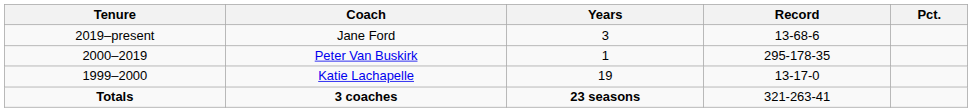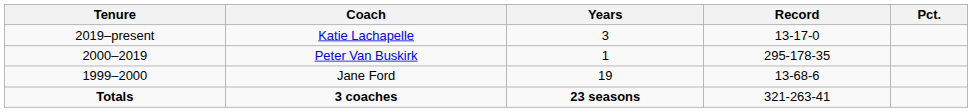(366, 35) Jane Ford -> (366, 35) Katie Lachapelle
(797, 35) 13-68-6 -> (797, 35) 13-17-0
(366, 76) Katie Lachapelle -> (366, 76) Jane Ford
(797, 76) 13-17-0 -> (797, 76) 13-68-6
